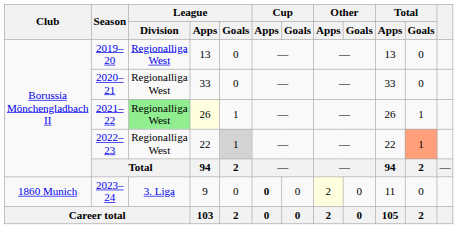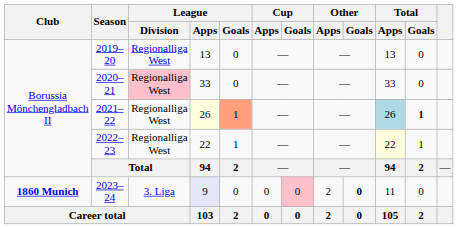(159, 84) no background -> (159, 84) pink background
(159, 114) lightgreen background -> (159, 114) no background
(236, 114) no background -> (236, 114) lightsalmon background
(390, 114) no background -> (390, 114) lightblue background
(421, 114) normal -> (421, 114) bold
(236, 144) lightgrey background -> (236, 144) no background
(390, 144) no background -> (390, 144) lightyellow background
(421, 144) lightsalmon background -> (421, 144) no background
(48, 191) normal -> (48, 191) bold
(205, 191) no background -> (205, 191) lavender background
(267, 191) bold -> (267, 191) normal
(297, 191) no background -> (297, 191) pink background
(328, 191) lightyellow background -> (328, 191) no background
(359, 191) normal -> (359, 191) bold
